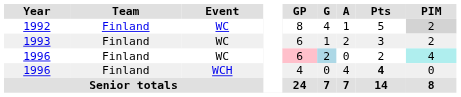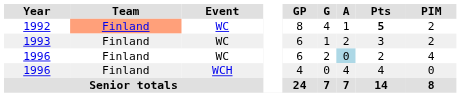(126, 26) no background -> (126, 26) lightsalmon background
(381, 26) normal -> (381, 26) bold
(431, 26) lightgrey background -> (431, 26) no background
(300, 56) pink background -> (300, 56) no background
(327, 56) lightblue background -> (327, 56) no background
(346, 56) no background -> (346, 56) lightblue background
(431, 56) paleturquoise background -> (431, 56) no background
(381, 71) bold -> (381, 71) normal
